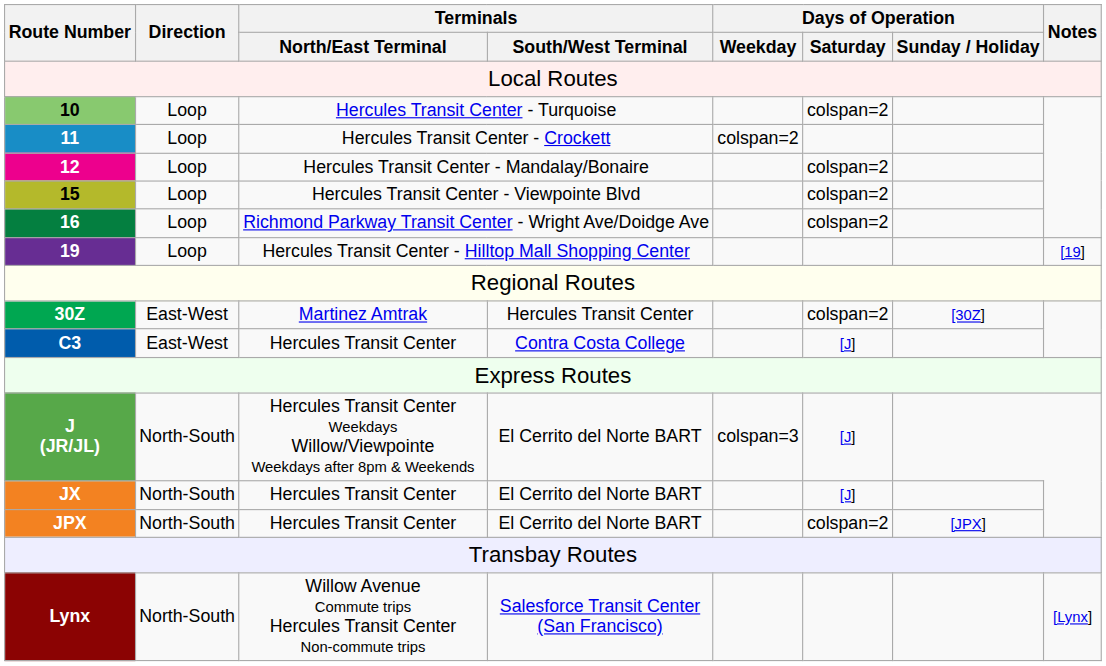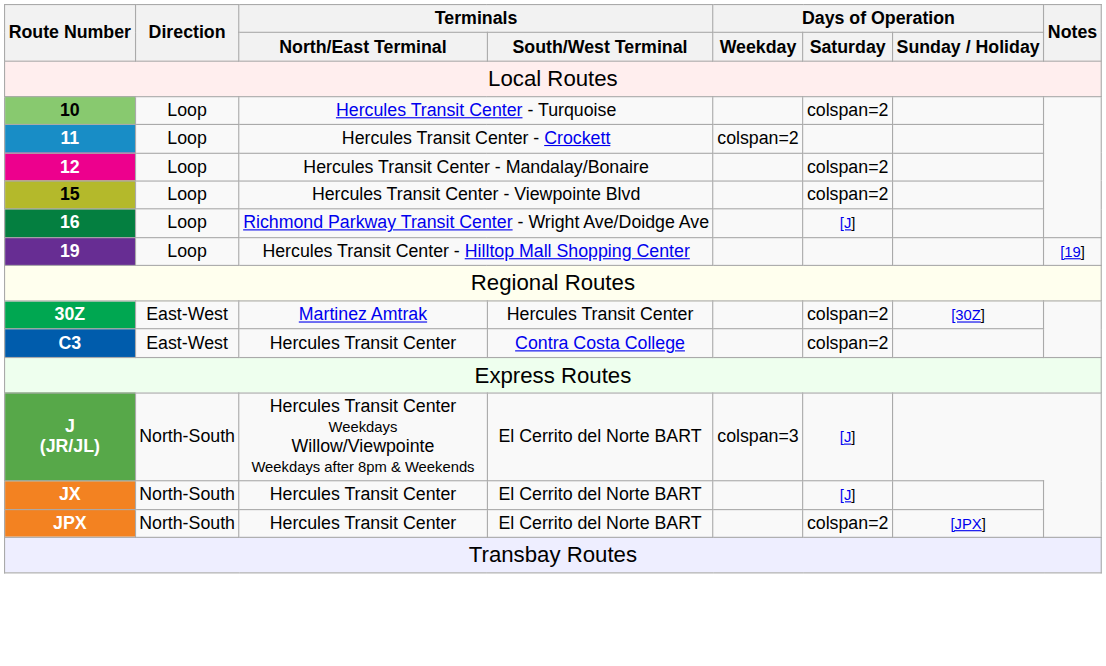(848, 223) colspan=2 -> (848, 224) [J]
(848, 344) [J] -> (848, 343) colspan=2
- row: (70, 616)
